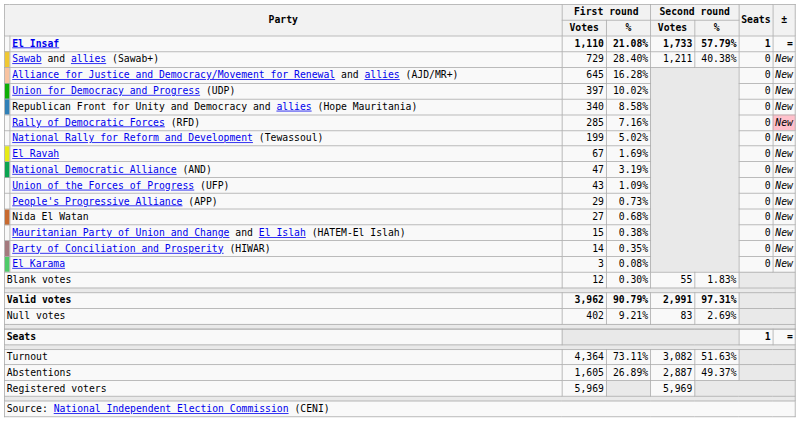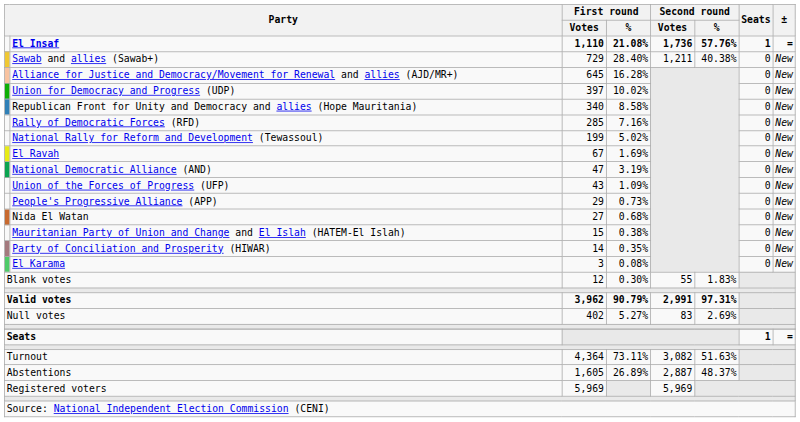(678, 44) 1,733 -> (678, 44) 1,736
(719, 44) 57.79% -> (719, 44) 57.76%
(784, 123) pink background -> (784, 123) no background
(633, 317) 9.21% -> (633, 317) 5.27%
(719, 373) 49.37% -> (719, 373) 48.37%
